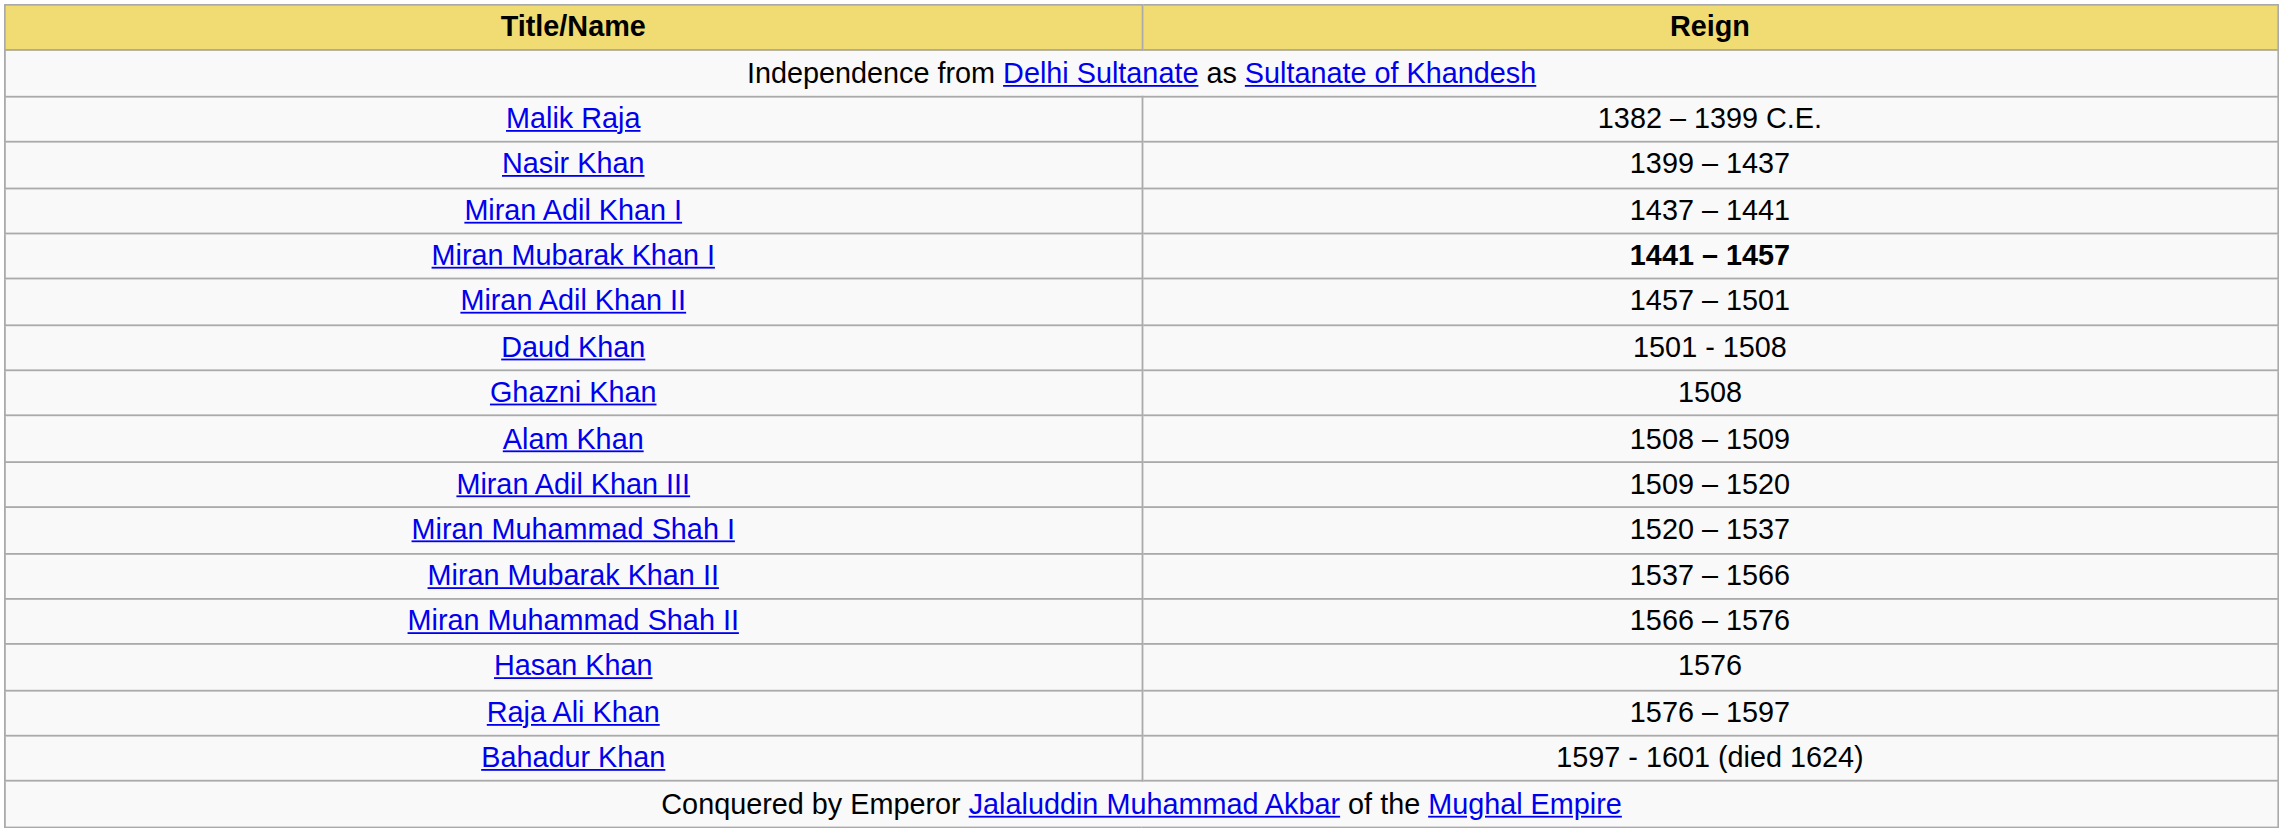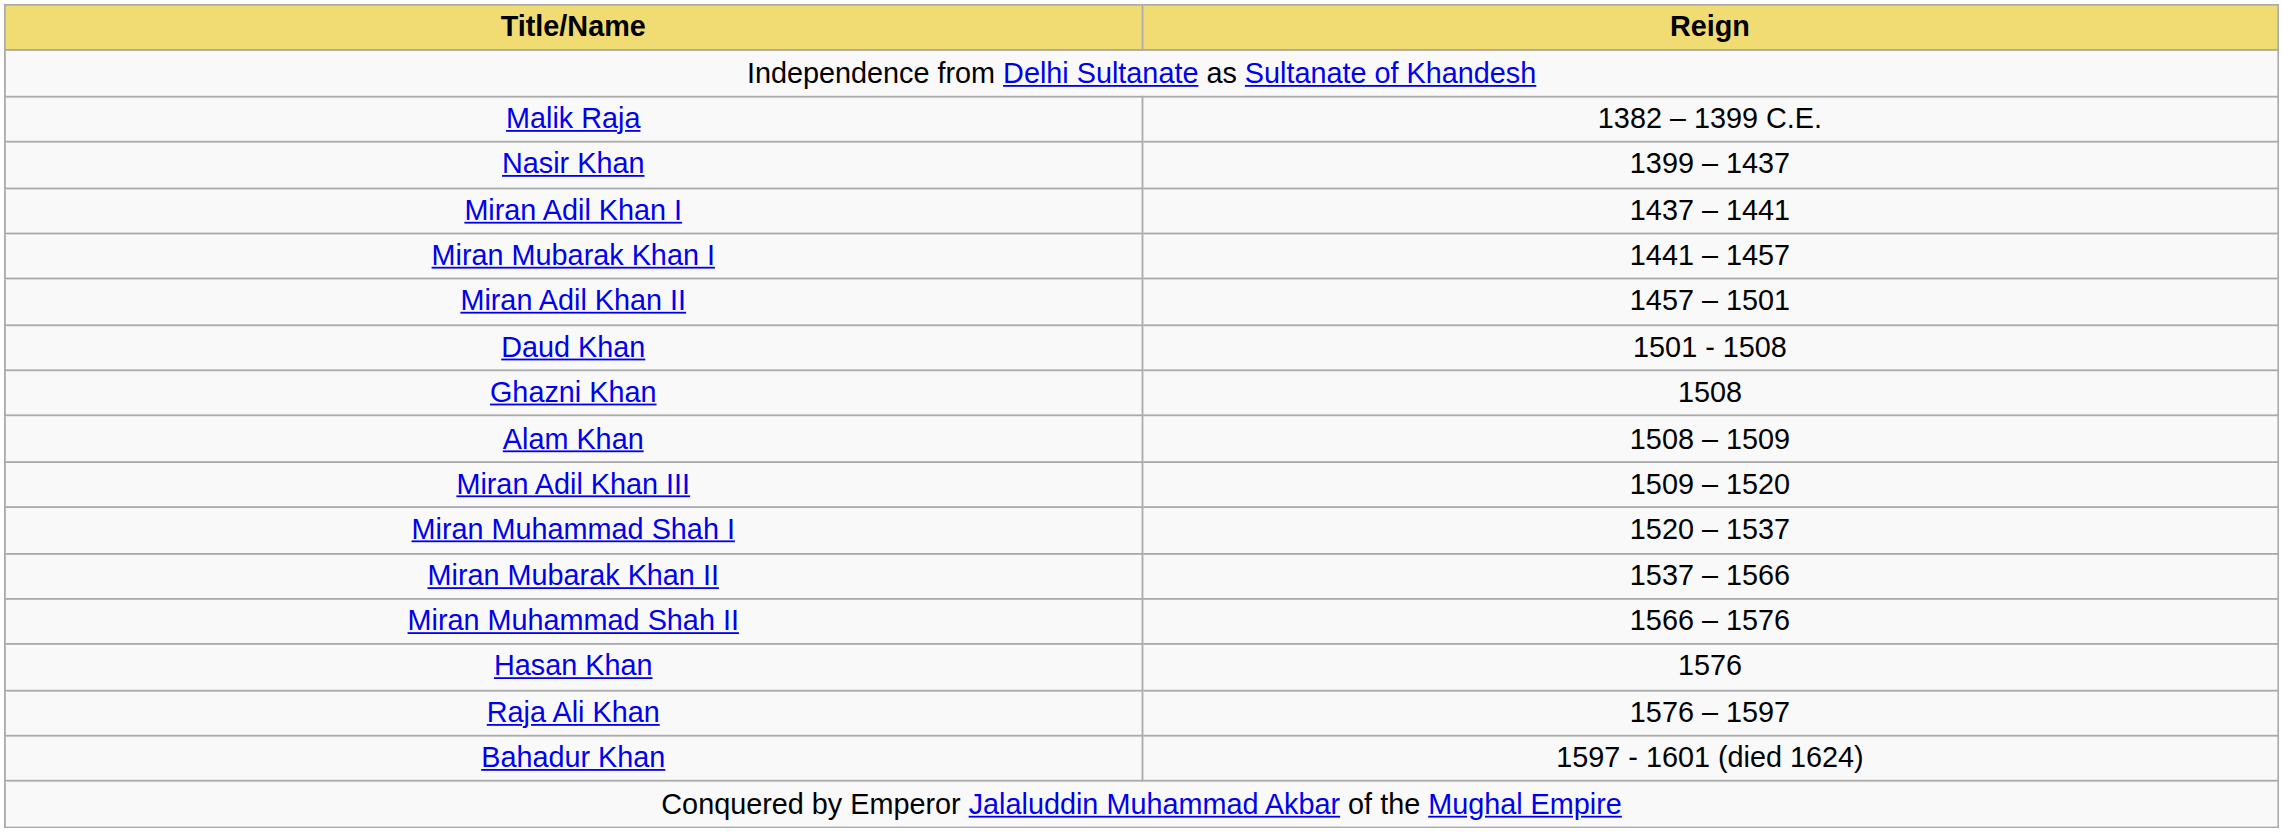(1710, 255) bold -> (1710, 255) normal
